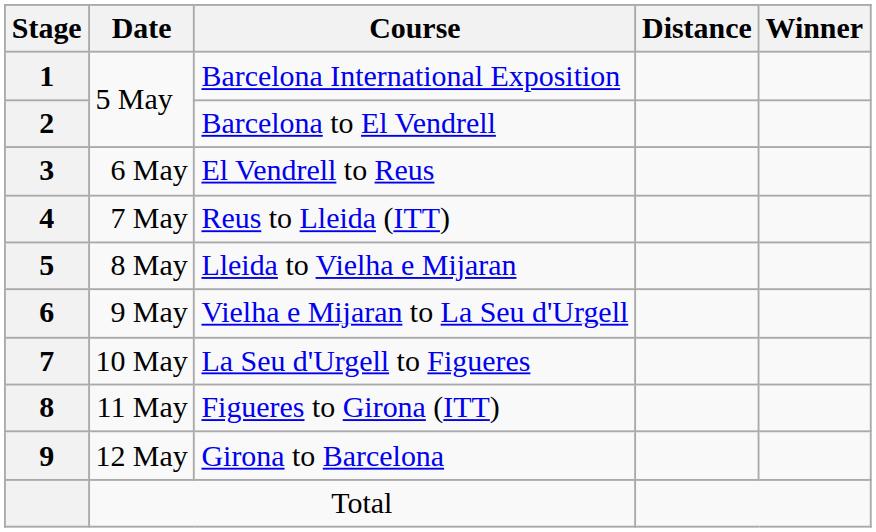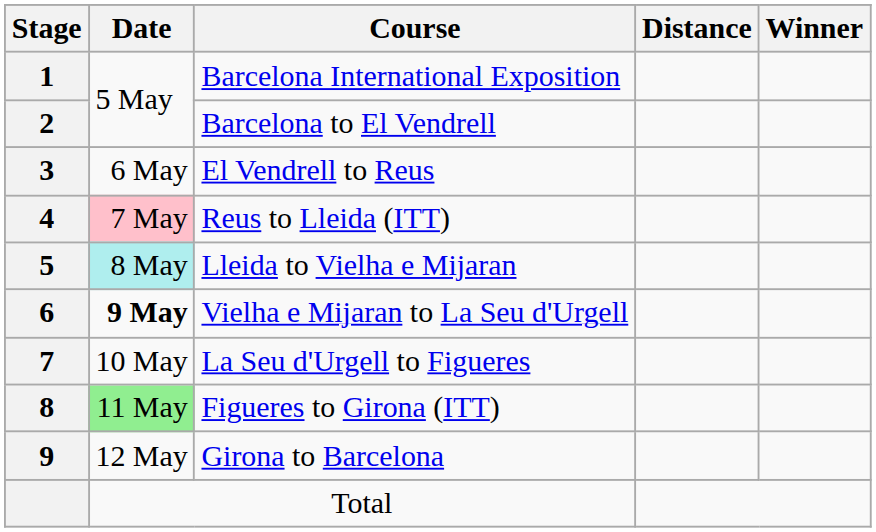(149, 218) no background -> (149, 218) pink background
(149, 265) no background -> (149, 265) paleturquoise background
(149, 312) normal -> (147, 312) bold
(142, 407) no background -> (142, 407) lightgreen background
